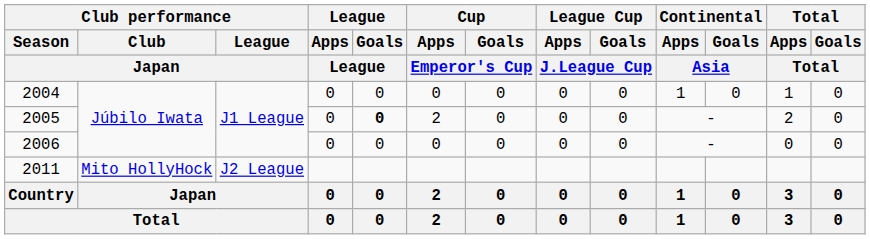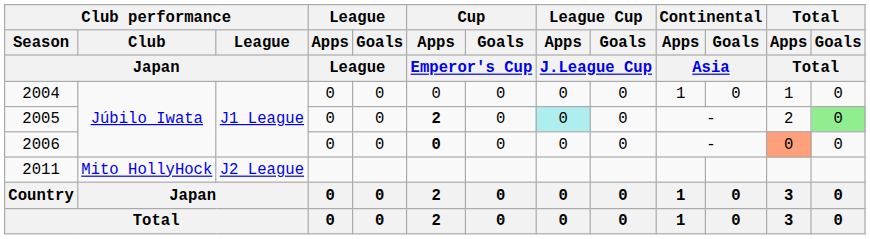(380, 119) bold -> (380, 119) normal
(436, 119) normal -> (436, 119) bold
(563, 119) no background -> (563, 119) paleturquoise background
(838, 119) no background -> (838, 119) lightgreen background
(436, 144) normal -> (436, 144) bold
(789, 144) no background -> (789, 144) lightsalmon background
